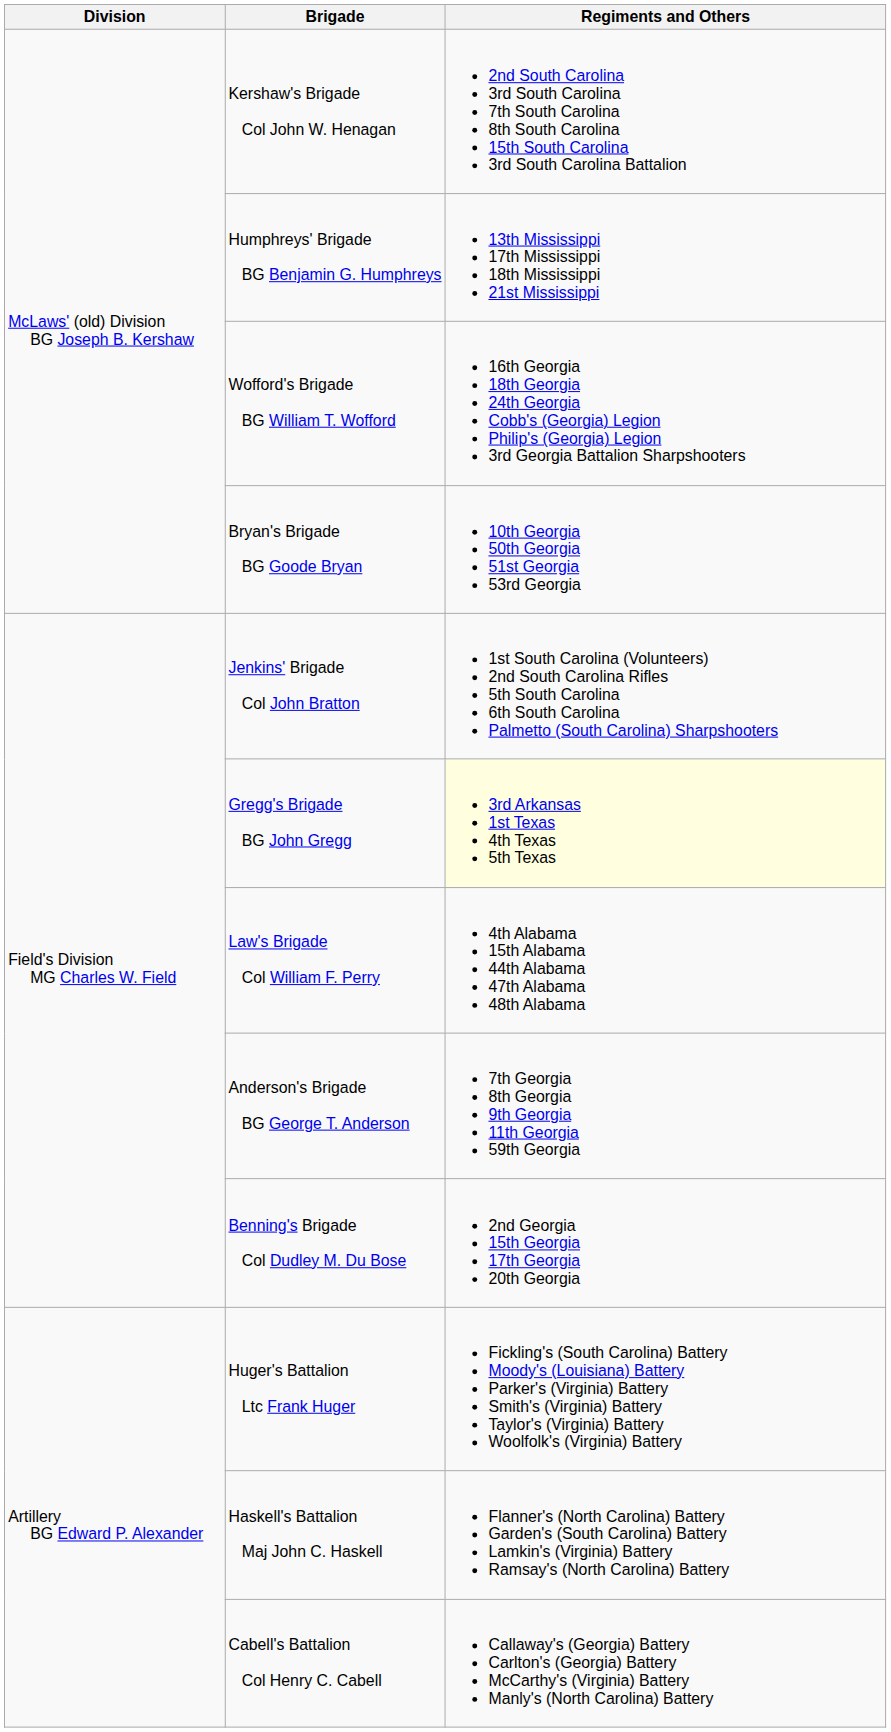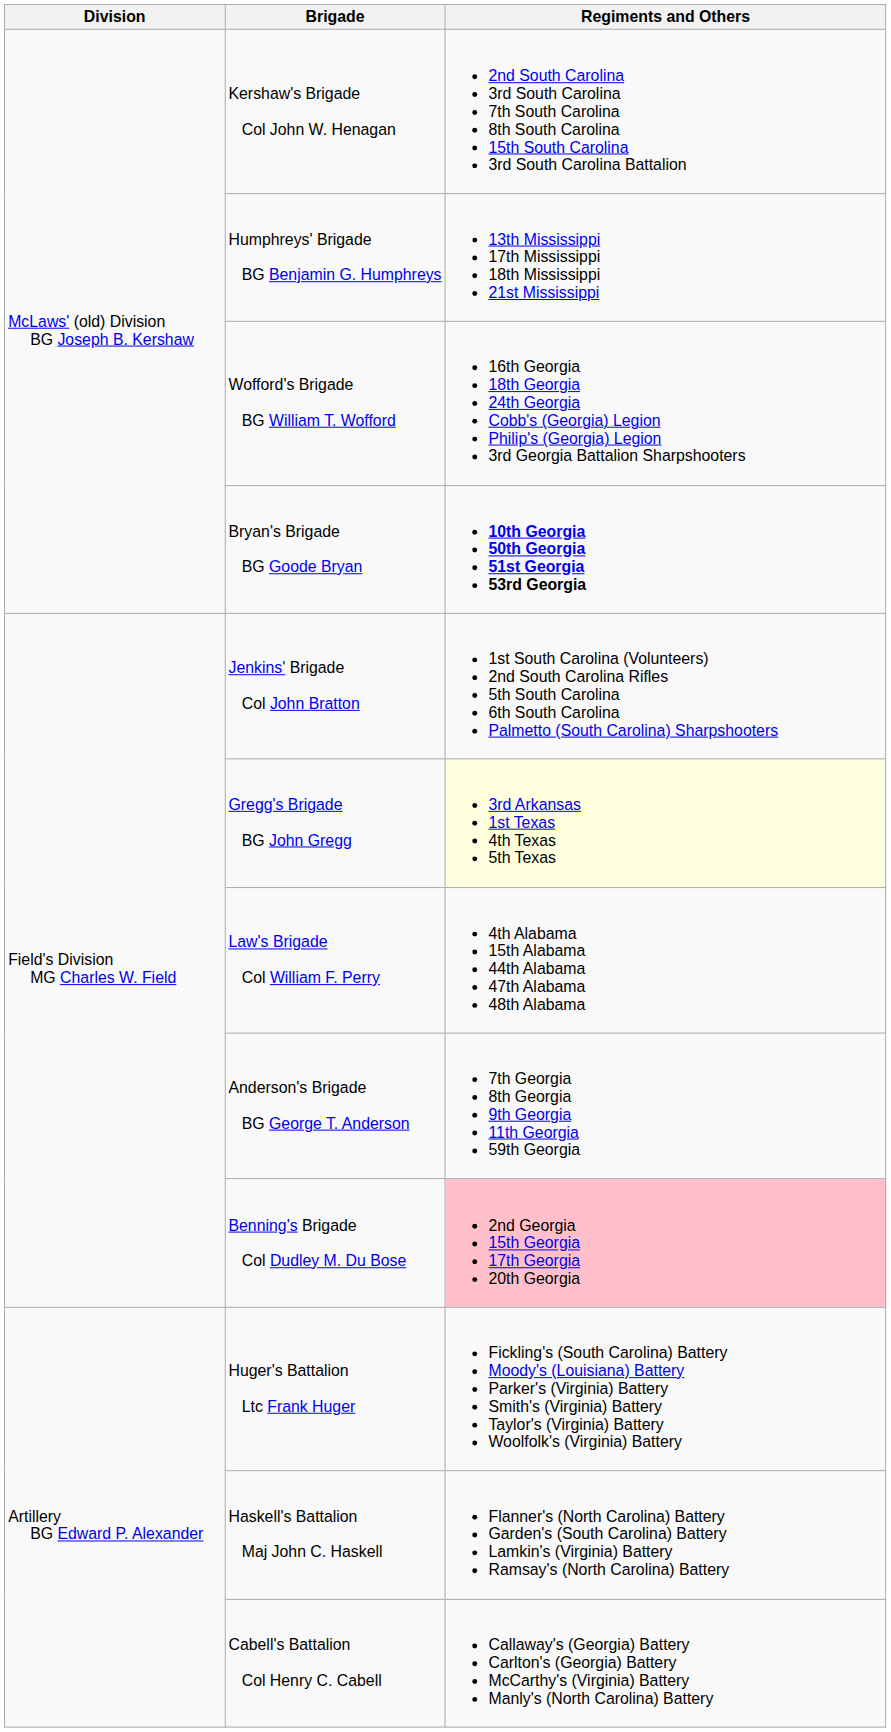(666, 558) normal -> (666, 558) bold
(666, 1252) no background -> (666, 1252) pink background
